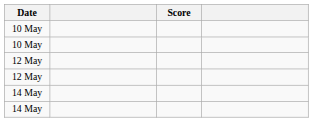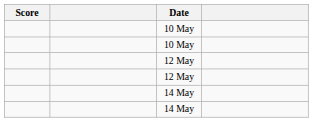columns swapped: (27, 12) <-> (179, 12)
